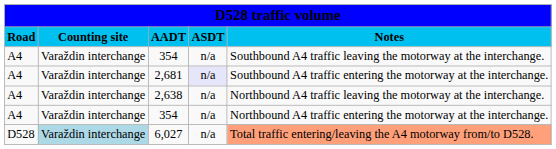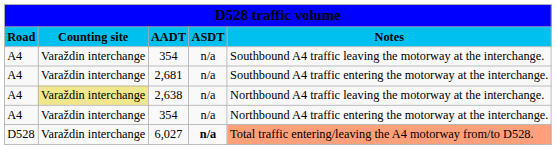(208, 75) lavender background -> (208, 75) no background
(93, 95) no background -> (93, 95) khaki background
(93, 134) lightblue background -> (93, 134) no background
(208, 134) normal -> (208, 134) bold
